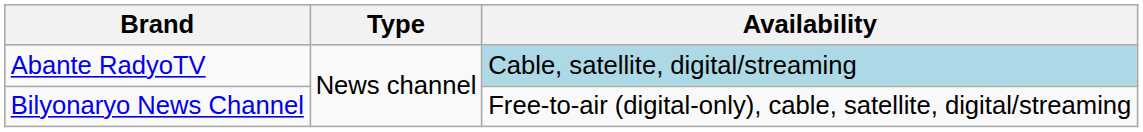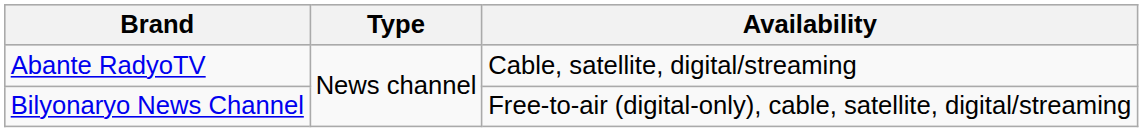(673, 65) lightblue background -> (673, 65) no background
